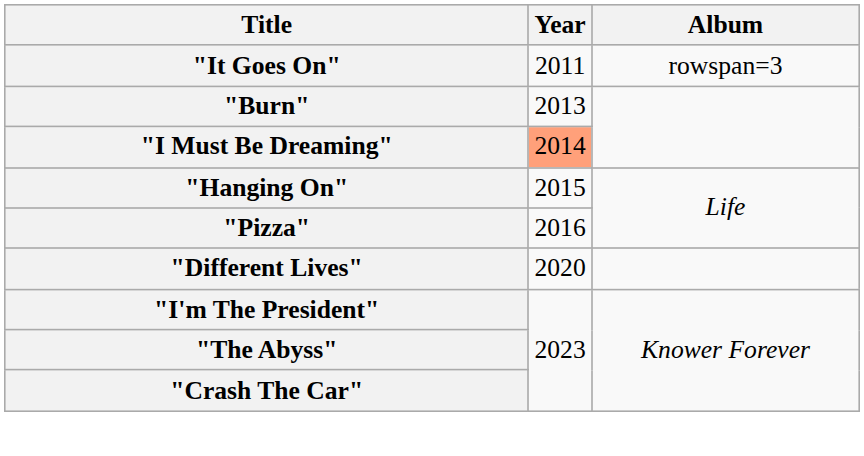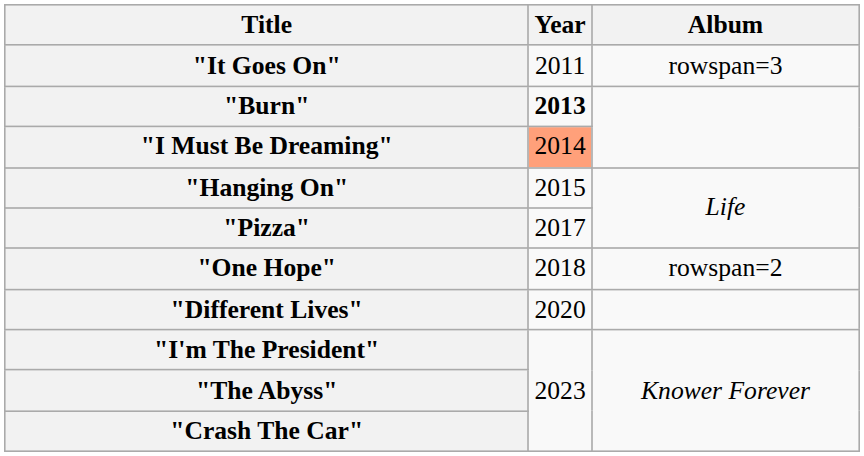(560, 106) normal -> (560, 106) bold
(560, 227) 2016 -> (560, 227) 2017
+ row: (267, 268)
